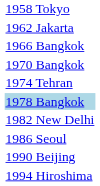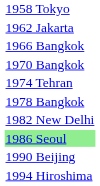(45, 101) lightblue background -> (45, 101) no background
(36, 138) no background -> (36, 138) lightgreen background
